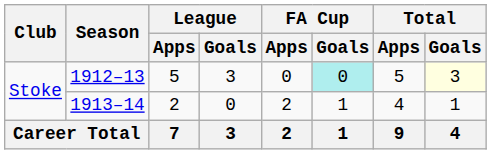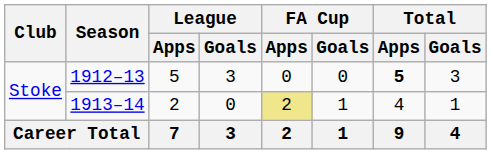(343, 77) paleturquoise background -> (343, 77) no background
(399, 77) normal -> (399, 77) bold
(455, 77) lightyellow background -> (455, 77) no background
(287, 106) no background -> (287, 106) khaki background
